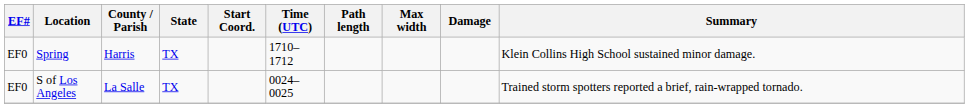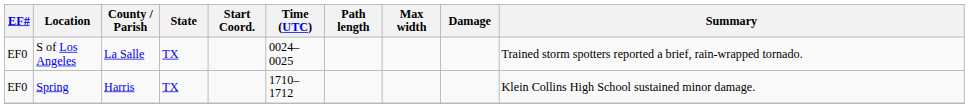rows swapped: (52, 53) <-> (57, 86)
